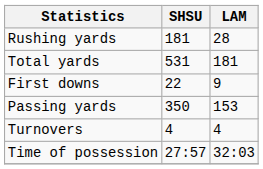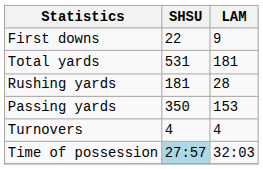rows swapped: (54, 85) <-> (62, 39)
(186, 153) no background -> (186, 153) lightblue background
